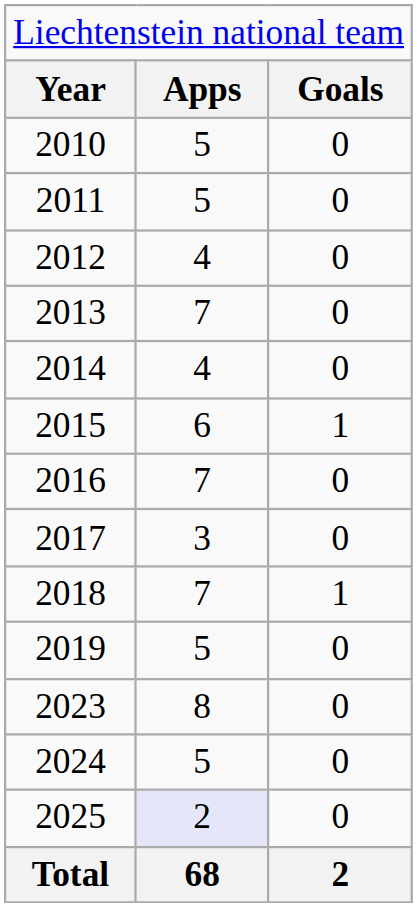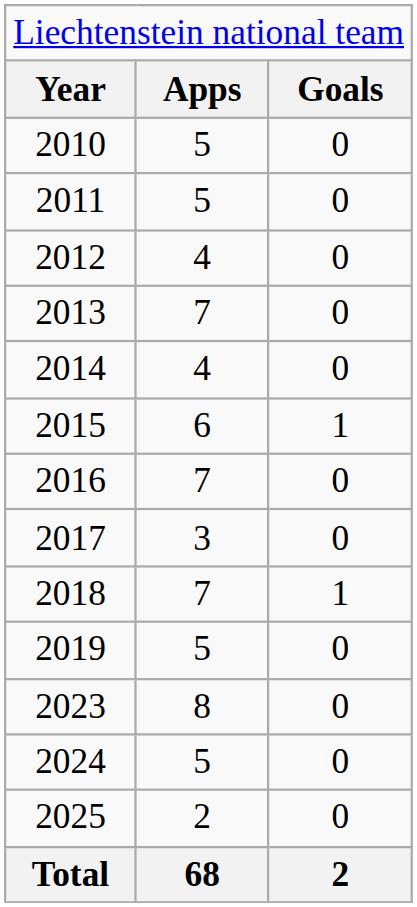(202, 817) lavender background -> (202, 817) no background
